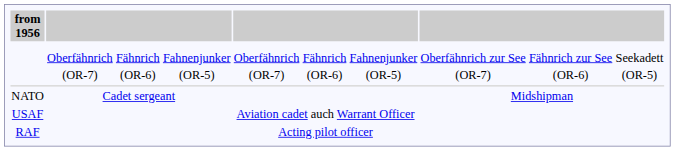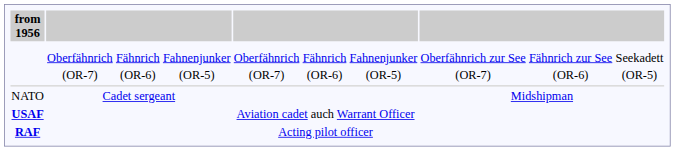(28, 114) normal -> (28, 114) bold
(28, 132) normal -> (28, 132) bold
